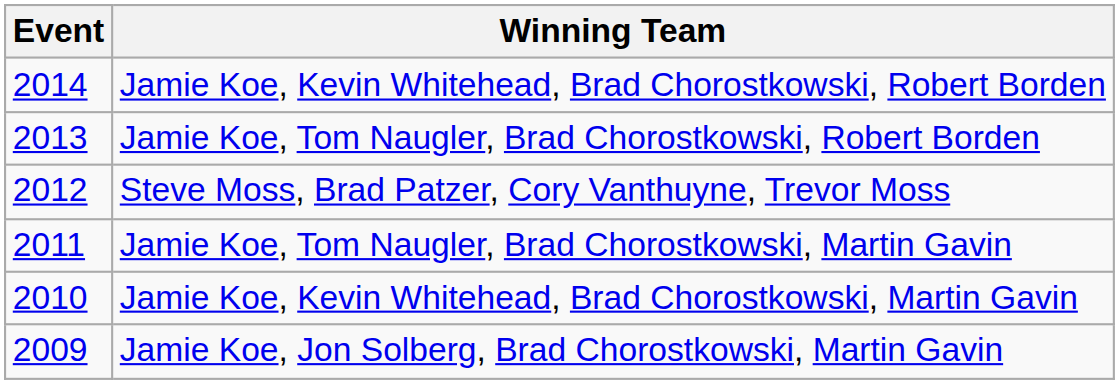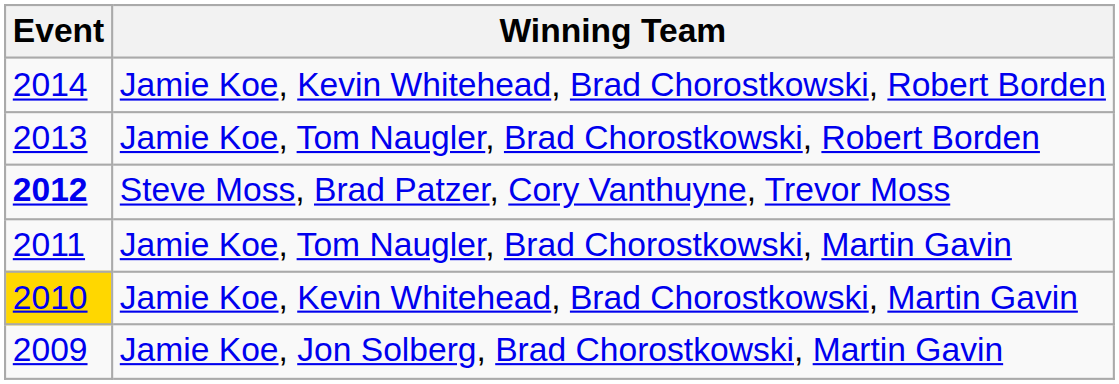(50, 191) normal -> (50, 191) bold
(50, 297) no background -> (50, 297) gold background
